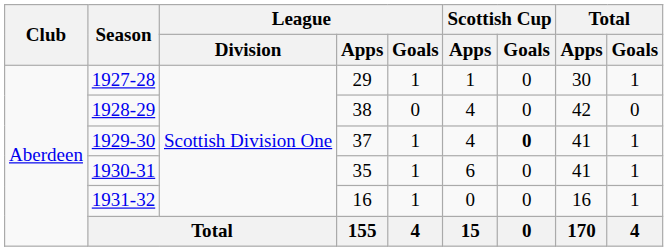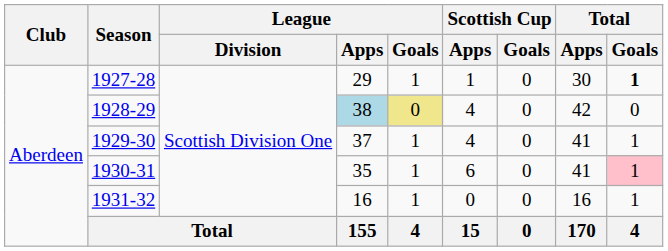(635, 79) normal -> (635, 79) bold
(362, 110) no background -> (362, 110) lightblue background
(415, 110) no background -> (415, 110) khaki background
(527, 140) bold -> (527, 140) normal
(635, 170) no background -> (635, 170) pink background
